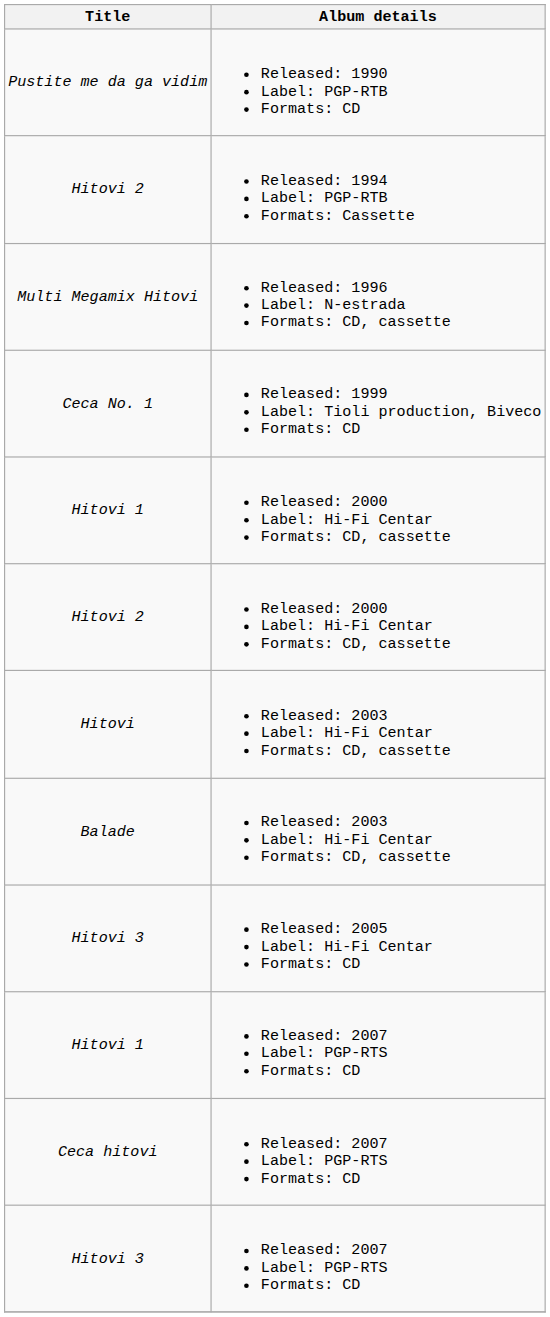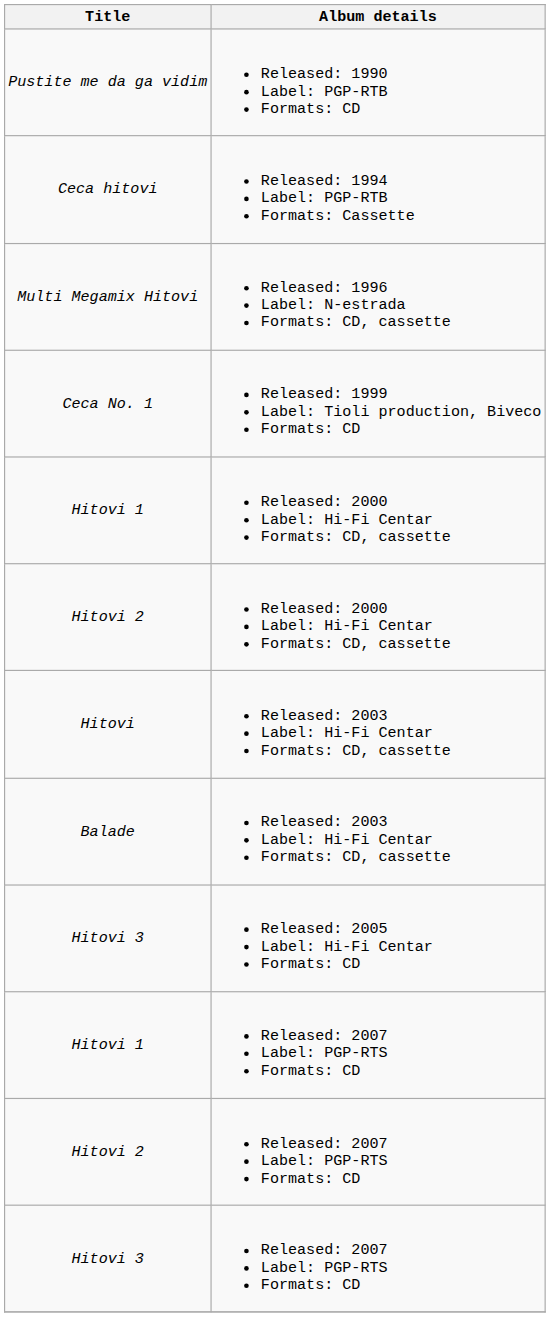(108, 190) Hitovi 2 -> (108, 190) Ceca hitovi
(108, 1152) Ceca hitovi -> (108, 1152) Hitovi 2
